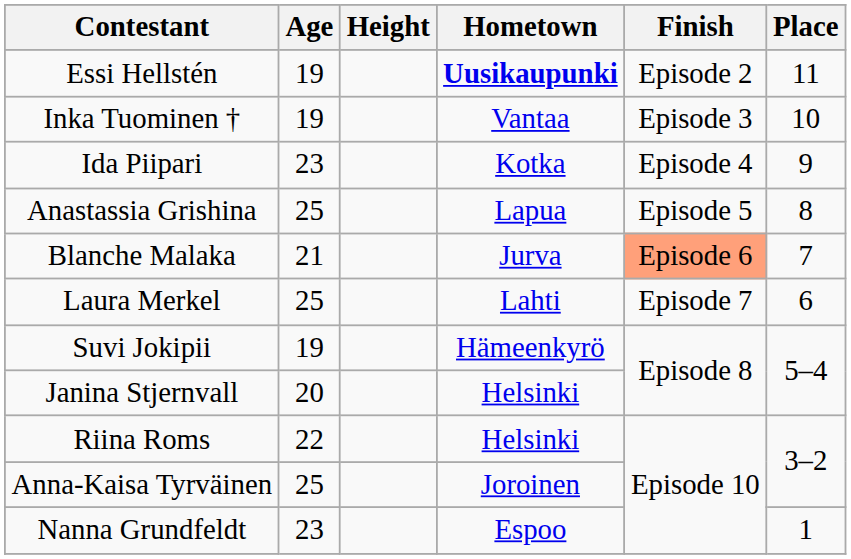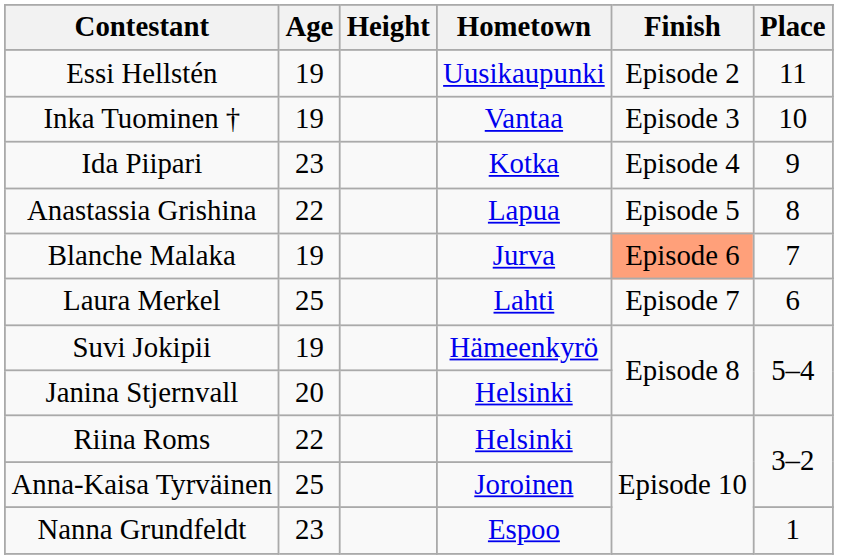(530, 73) bold -> (524, 73) normal
(309, 210) 25 -> (309, 210) 22
(309, 255) 21 -> (309, 255) 19
